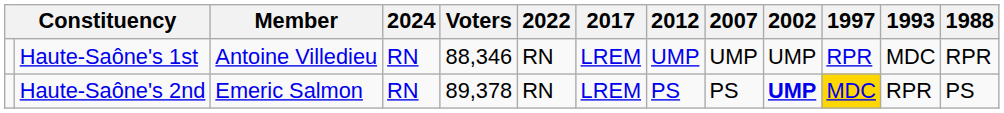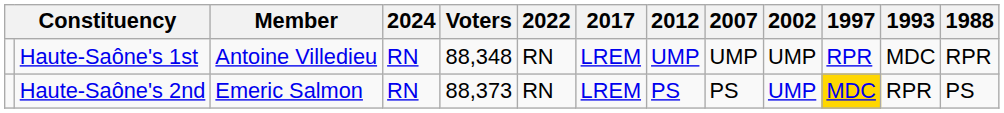(479, 56) 88,346 -> (479, 56) 88,348
(479, 90) 89,378 -> (479, 90) 88,373
(792, 90) bold -> (792, 90) normal
